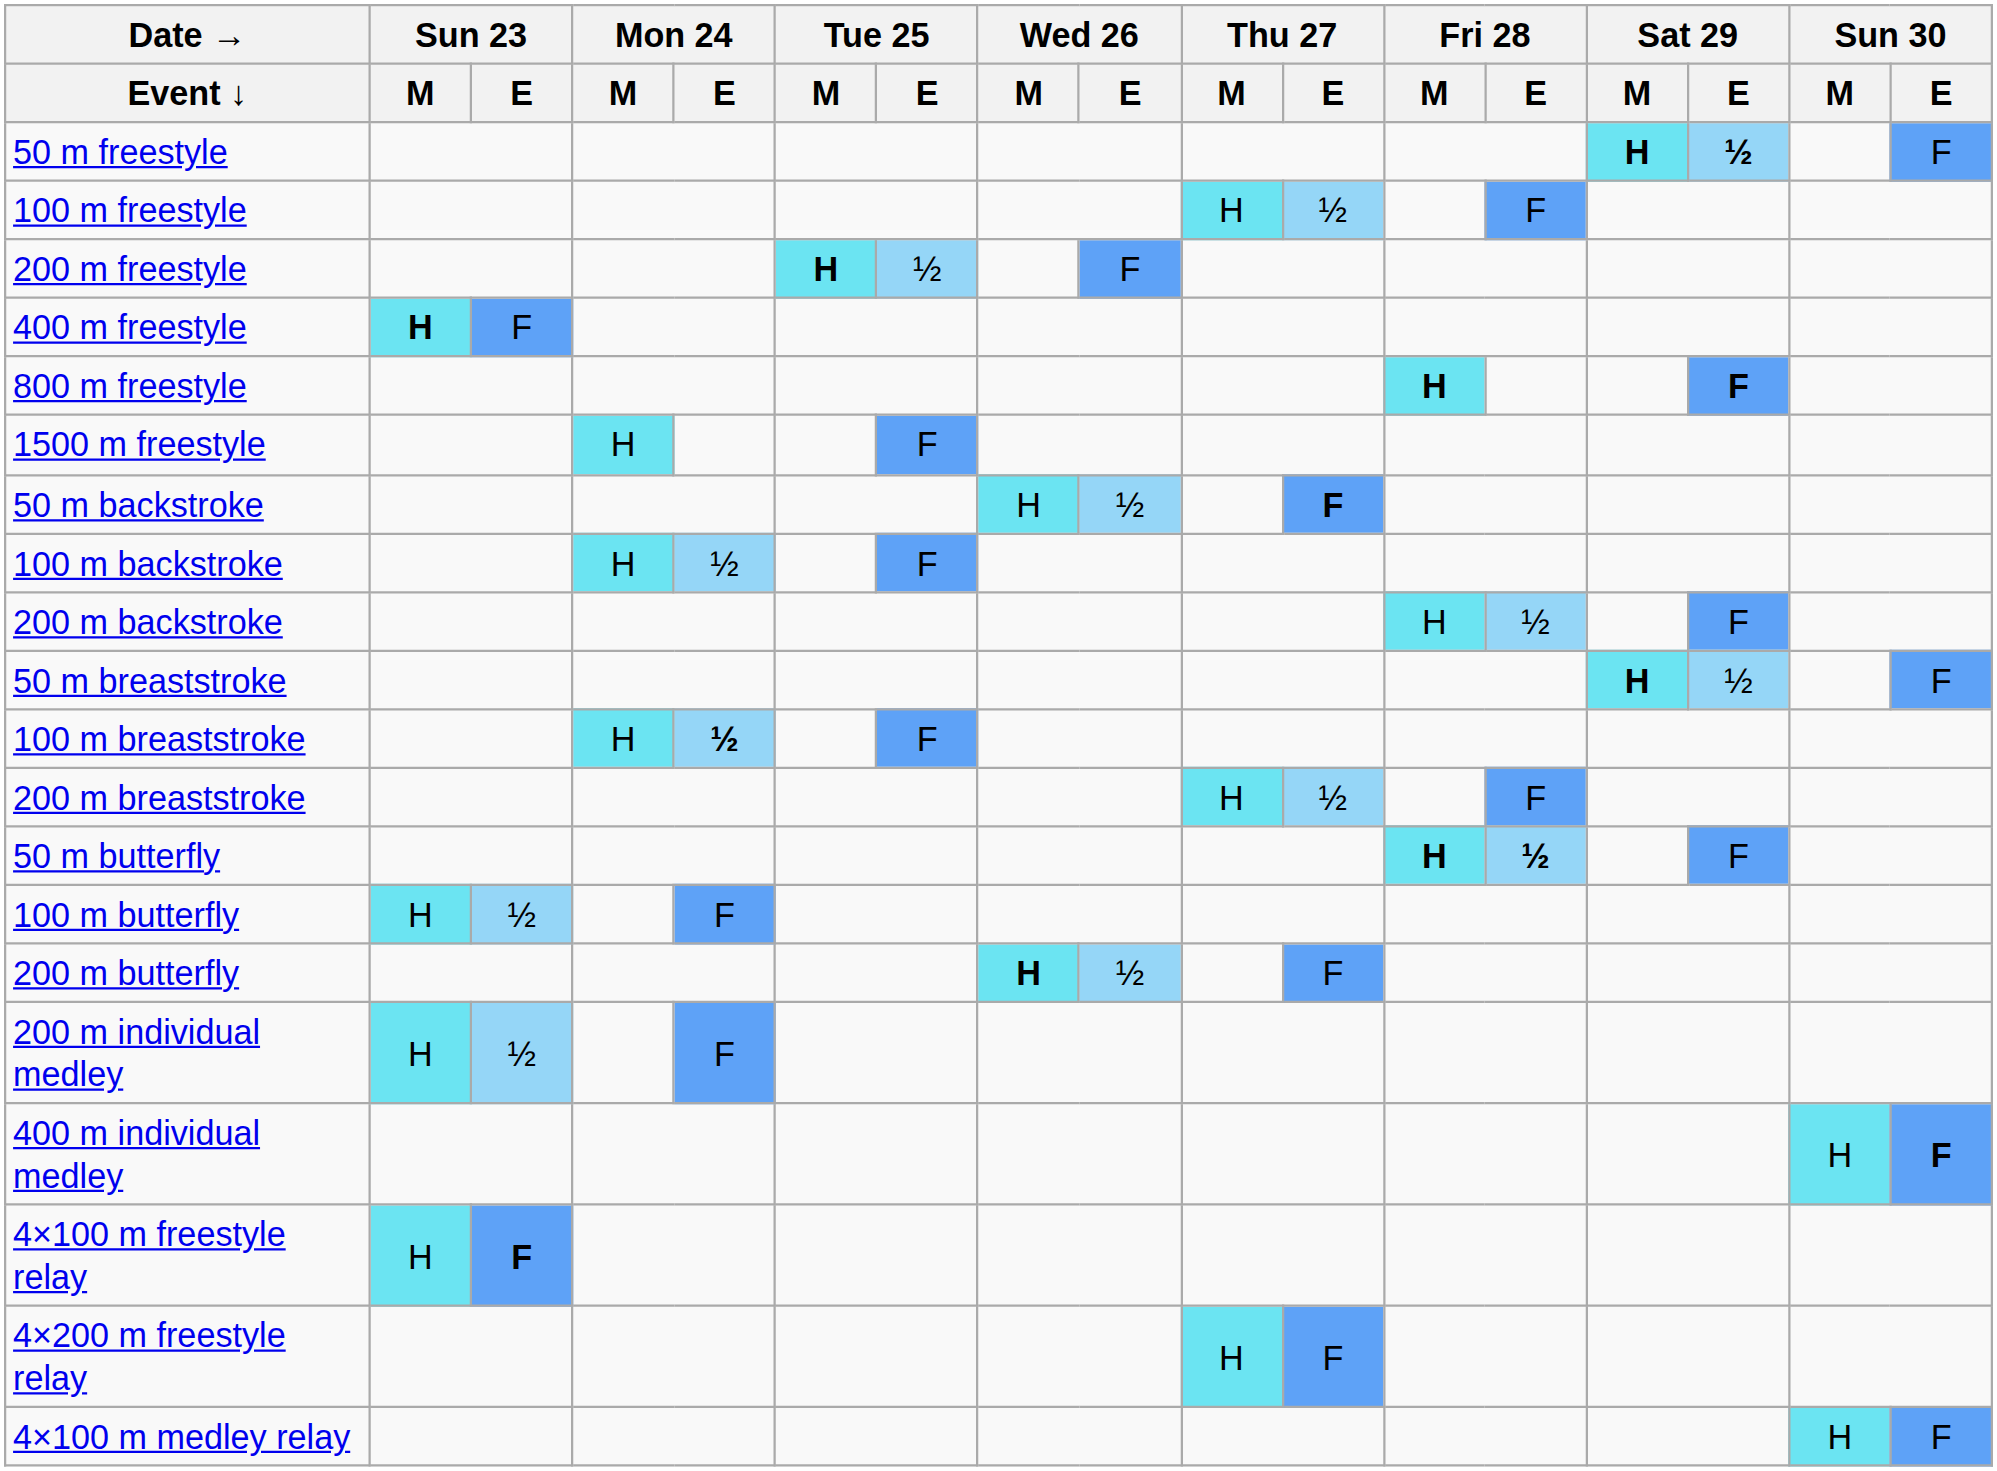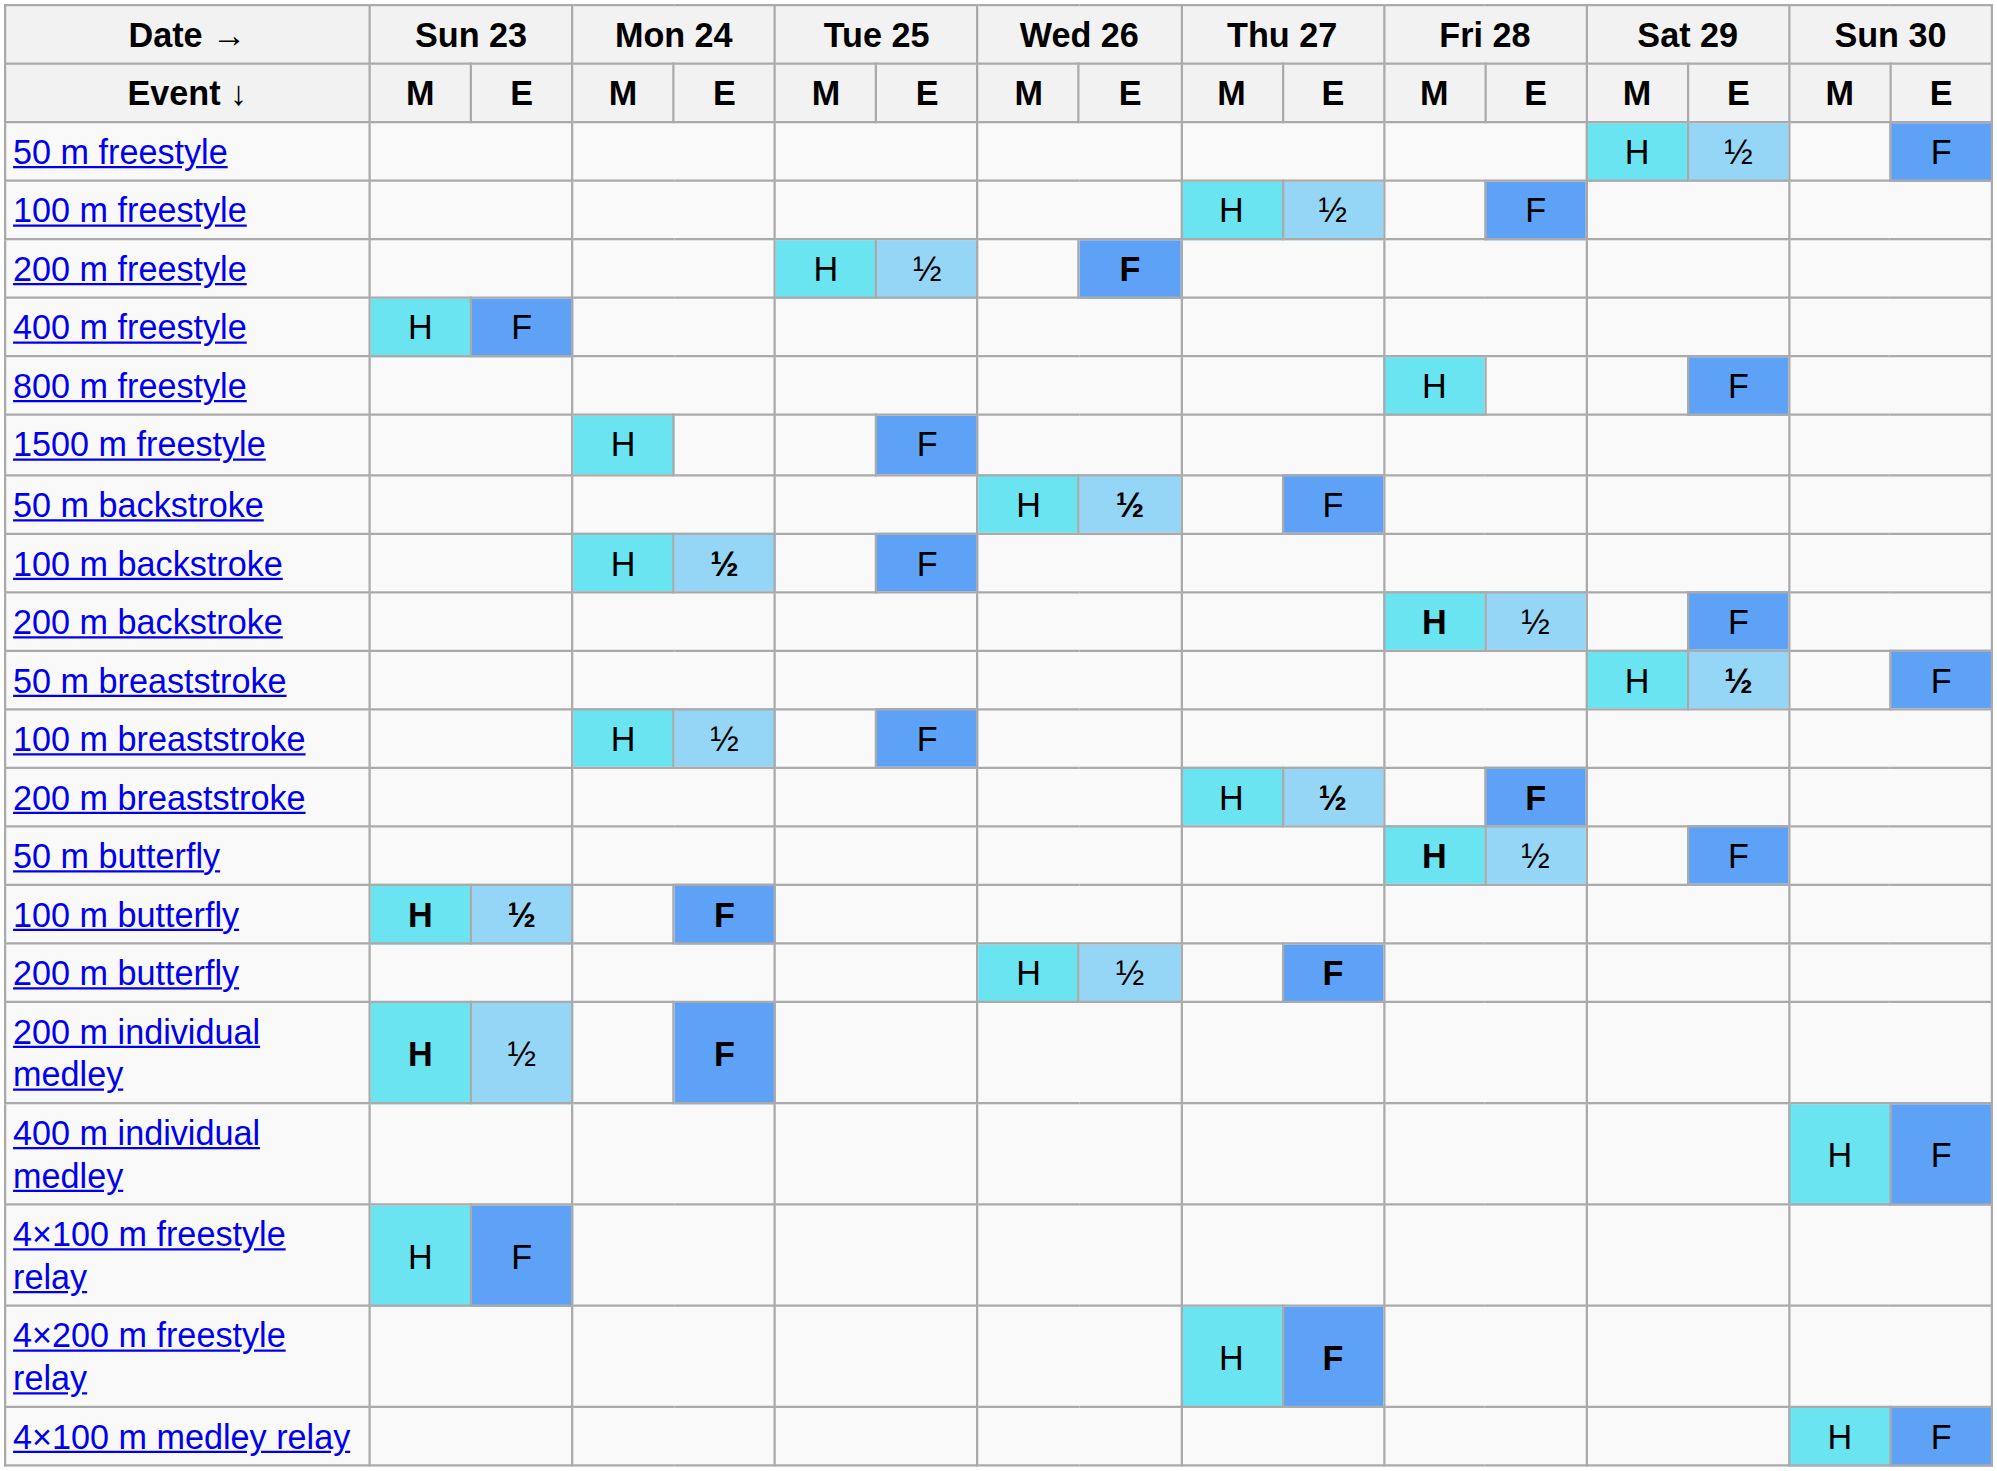(1637, 152) bold -> (1637, 152) normal
(1738, 152) bold -> (1738, 152) normal
(826, 269) bold -> (826, 269) normal
(1130, 269) normal -> (1130, 269) bold
(420, 328) bold -> (420, 328) normal
(1434, 386) bold -> (1434, 386) normal
(1738, 386) bold -> (1738, 386) normal
(1130, 504) normal -> (1130, 504) bold
(1333, 504) bold -> (1333, 504) normal
(724, 562) normal -> (724, 562) bold
(1434, 621) normal -> (1434, 621) bold
(1637, 679) bold -> (1637, 679) normal
(1738, 679) normal -> (1738, 679) bold
(724, 738) bold -> (724, 738) normal
(1333, 797) normal -> (1333, 797) bold
(1536, 797) normal -> (1536, 797) bold
(1536, 855) bold -> (1536, 855) normal
(420, 914) normal -> (420, 914) bold
(522, 914) normal -> (522, 914) bold
(724, 914) normal -> (724, 914) bold
(1029, 973) bold -> (1029, 973) normal
(1333, 973) normal -> (1333, 973) bold
(420, 1053) normal -> (420, 1053) bold
(724, 1053) normal -> (724, 1053) bold
(1941, 1154) bold -> (1941, 1154) normal
(522, 1255) bold -> (522, 1255) normal
(1333, 1357) normal -> (1333, 1357) bold
